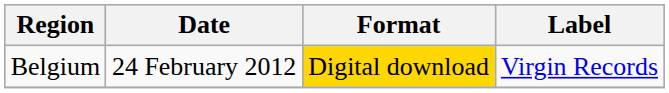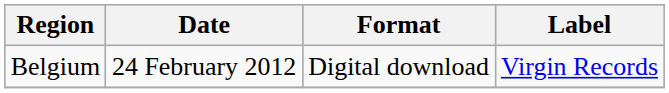(399, 66) gold background -> (399, 66) no background
